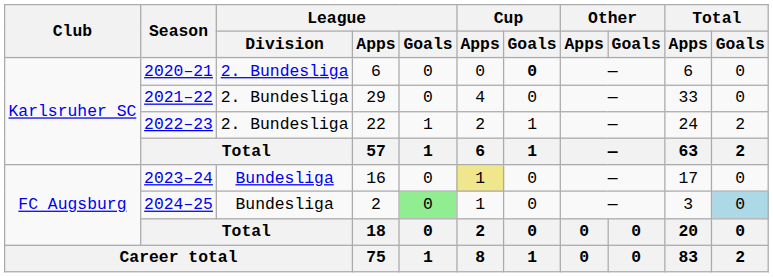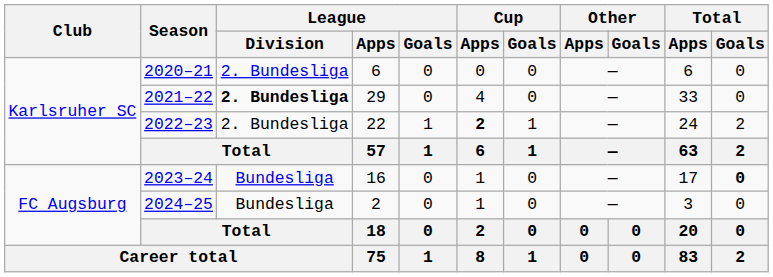(532, 71) bold -> (532, 71) normal
(285, 98) normal -> (285, 98) bold
(480, 125) normal -> (480, 125) bold
(480, 178) khaki background -> (480, 178) no background
(740, 178) normal -> (740, 178) bold
(428, 205) lightgreen background -> (428, 205) no background
(740, 205) lightblue background -> (740, 205) no background
